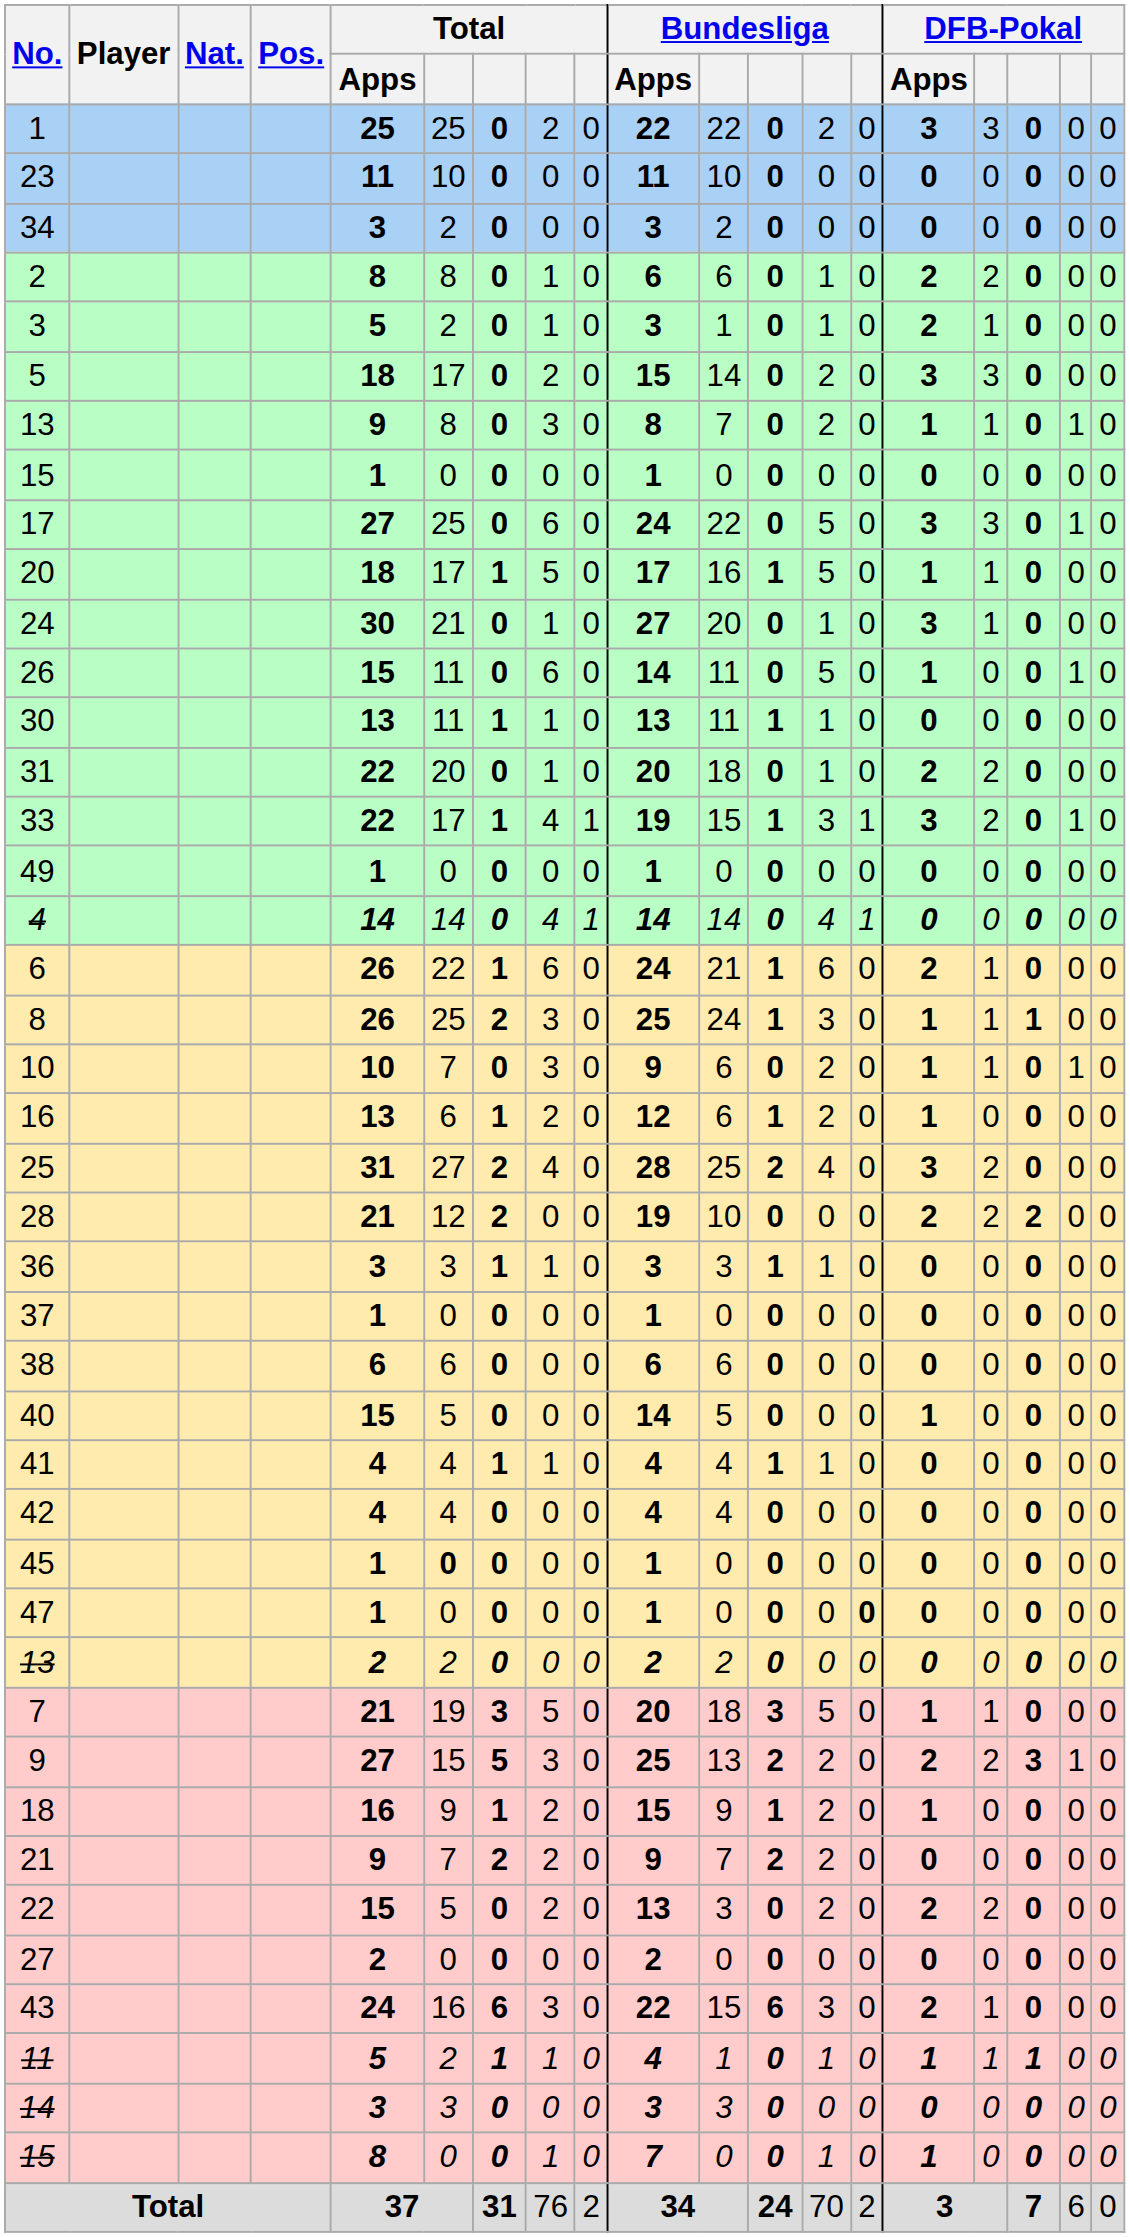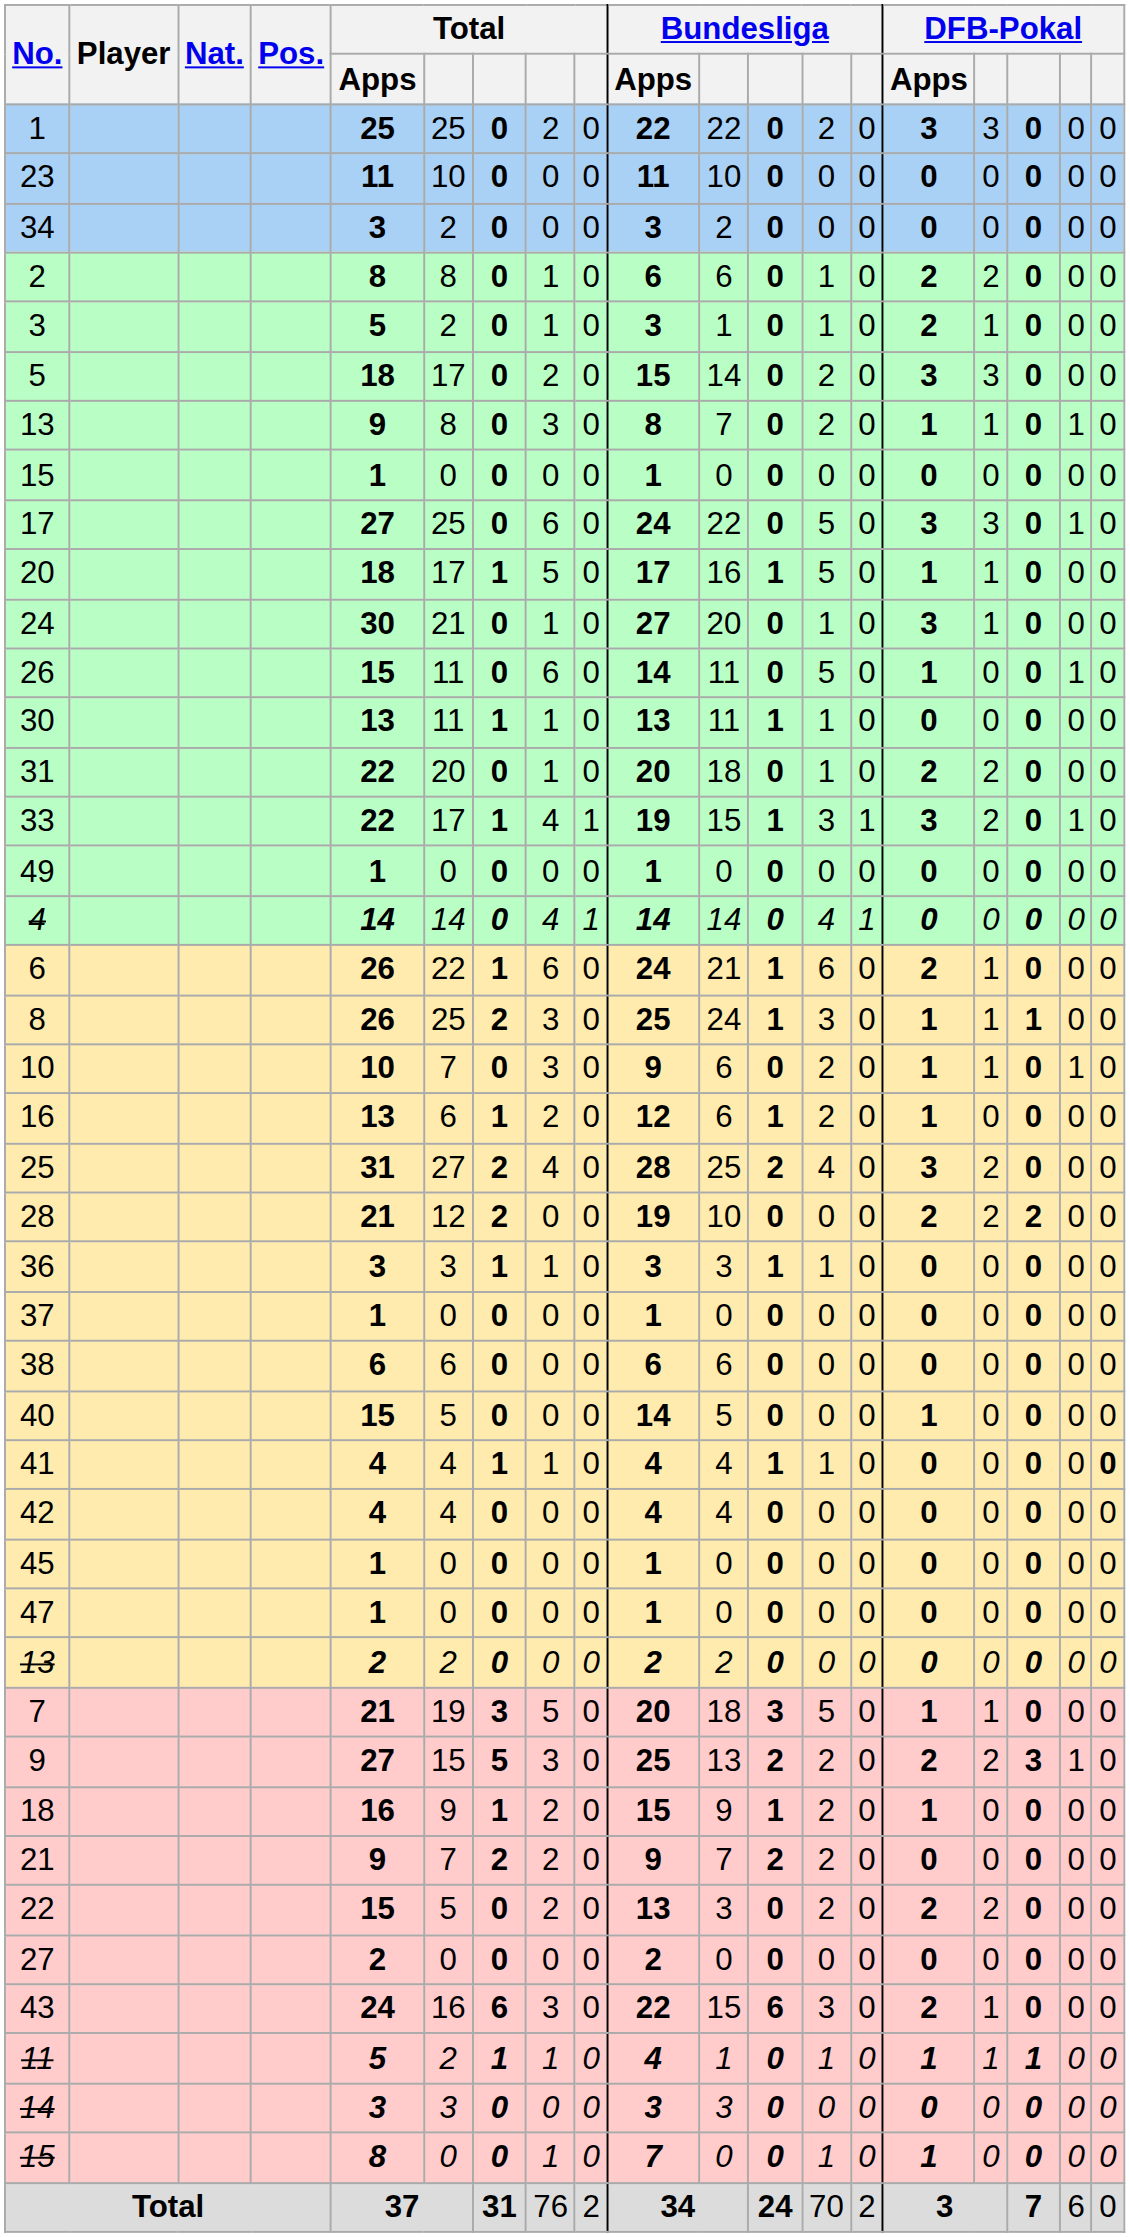(1108, 1464) normal -> (1108, 1464) bold
(448, 1563) bold -> (448, 1563) normal
(867, 1612) bold -> (867, 1612) normal
